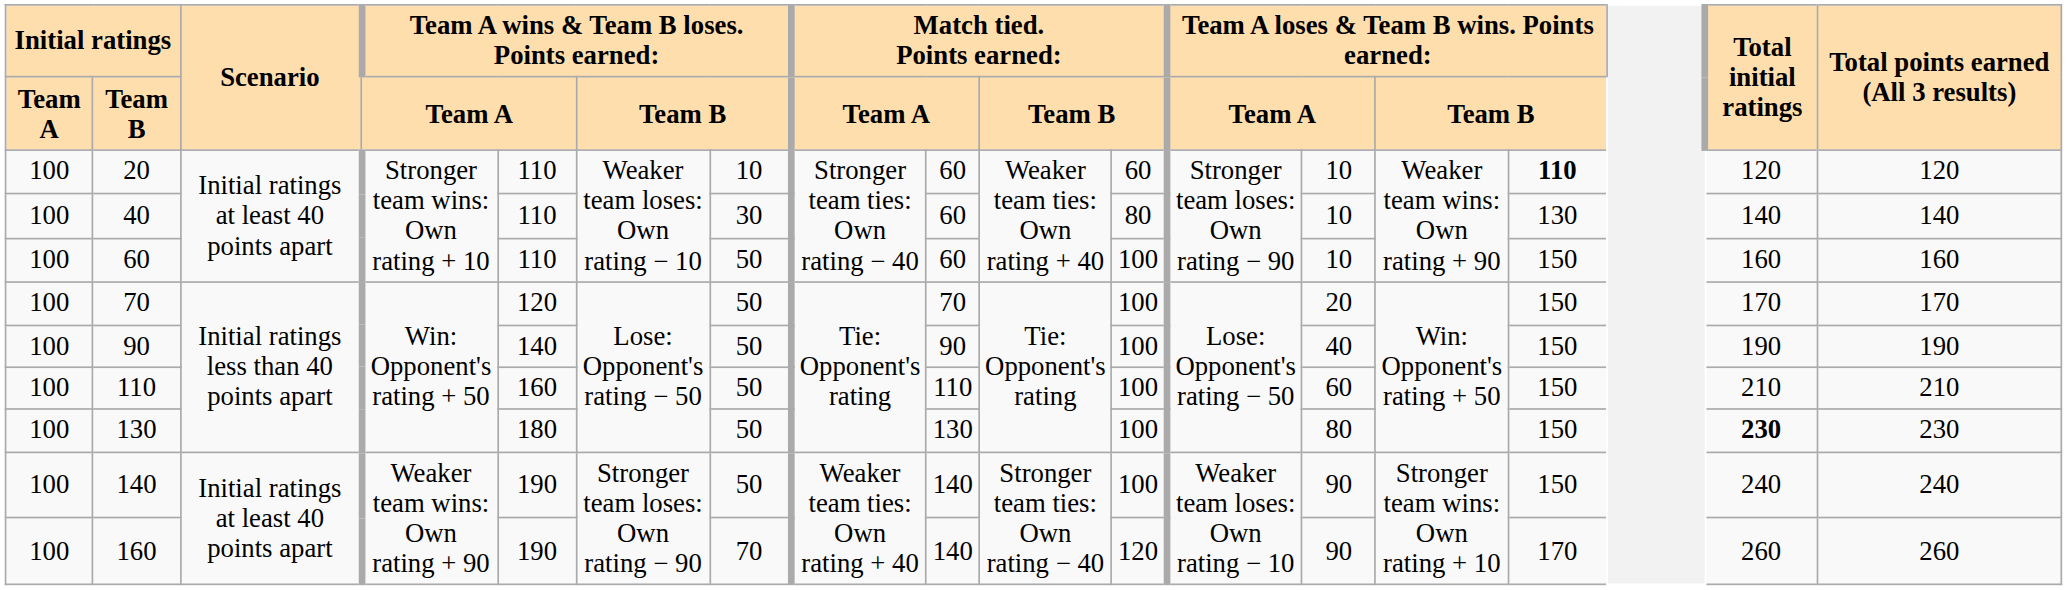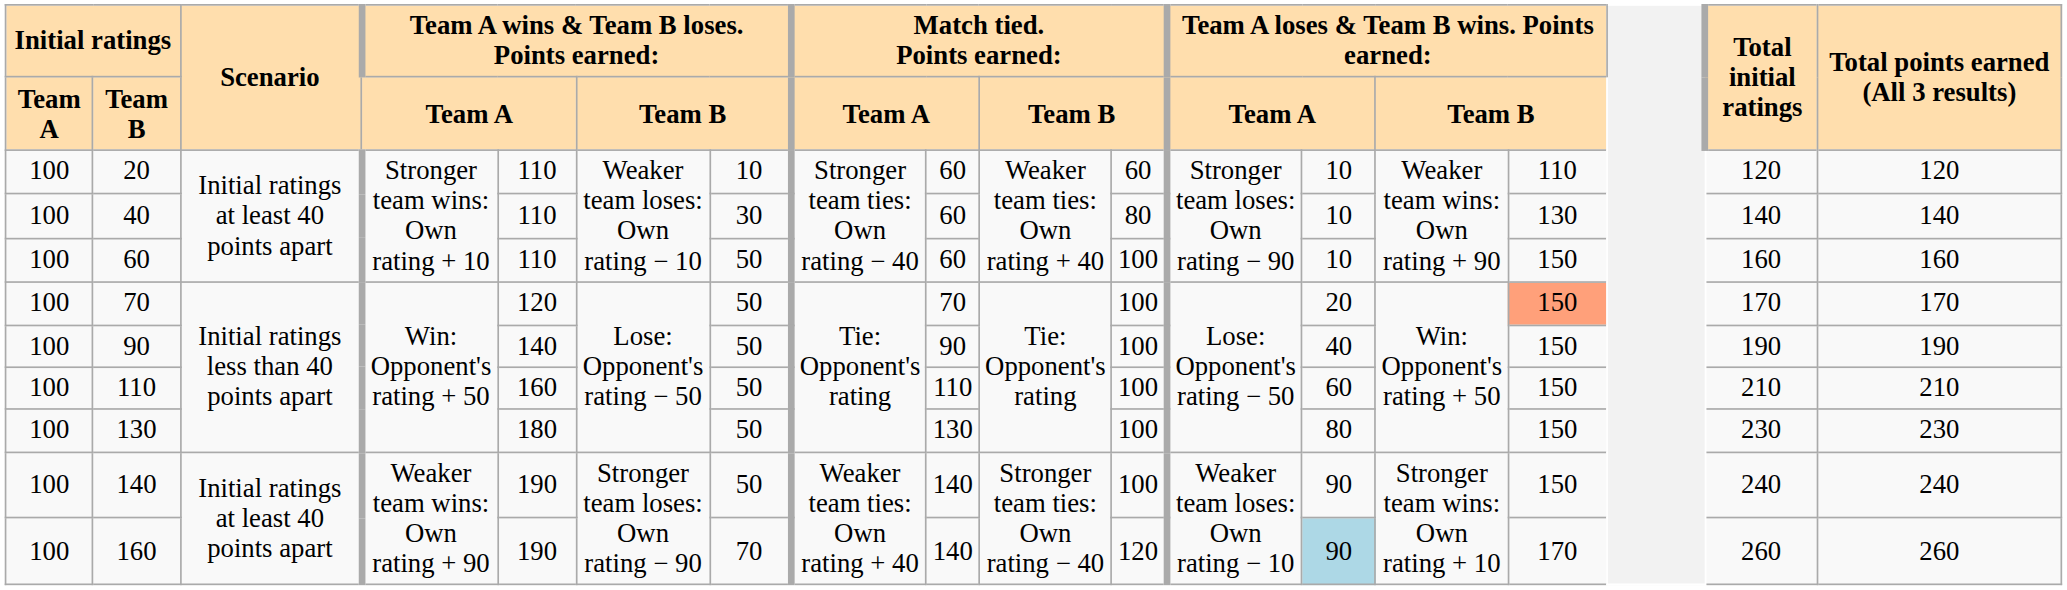(1557, 171) bold -> (1557, 171) normal
(1557, 303) no background -> (1557, 303) lightsalmon background
(1761, 430) bold -> (1761, 430) normal
(1339, 550) no background -> (1339, 550) lightblue background
